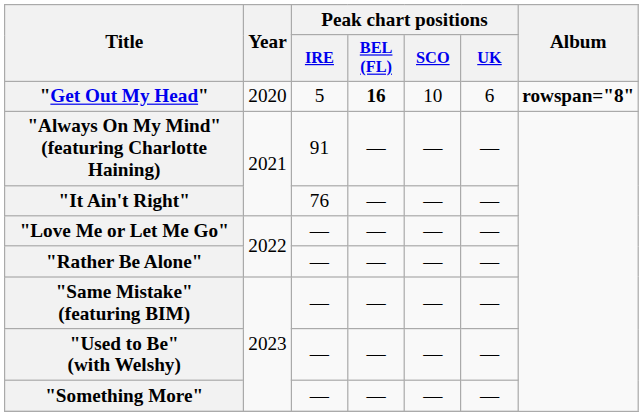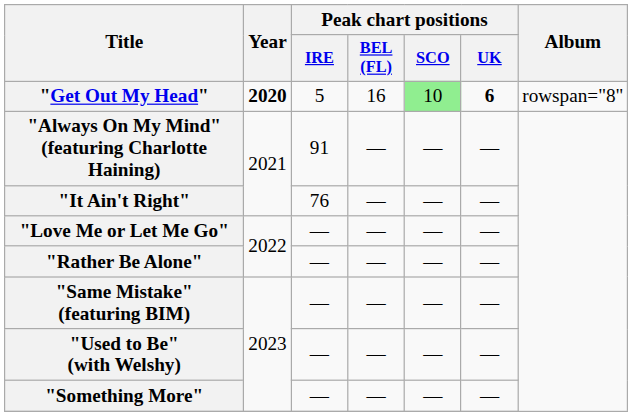(267, 96) normal -> (267, 96) bold
(376, 96) bold -> (376, 96) normal
(433, 96) no background -> (433, 96) lightgreen background
(489, 96) normal -> (489, 96) bold
(578, 96) bold -> (573, 96) normal
